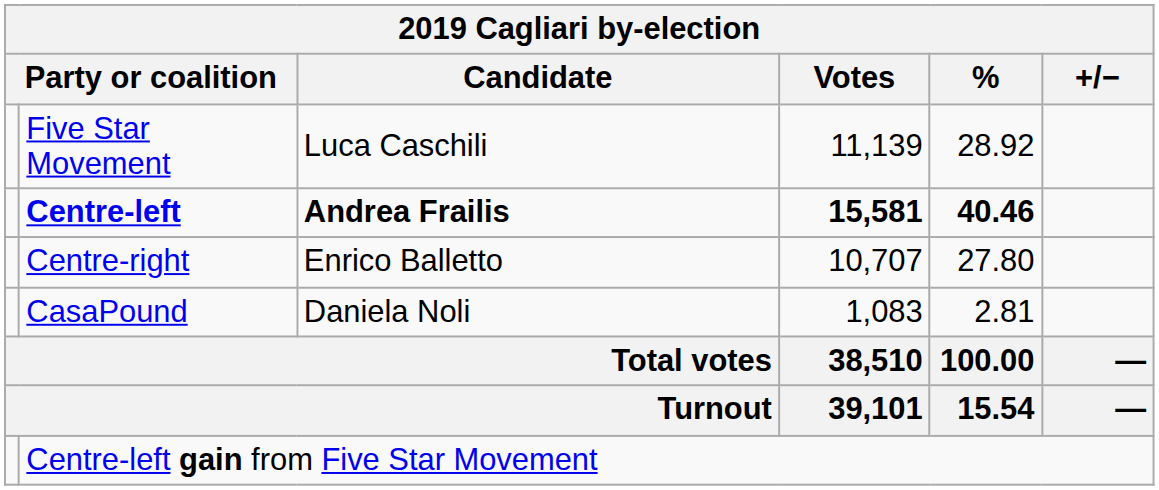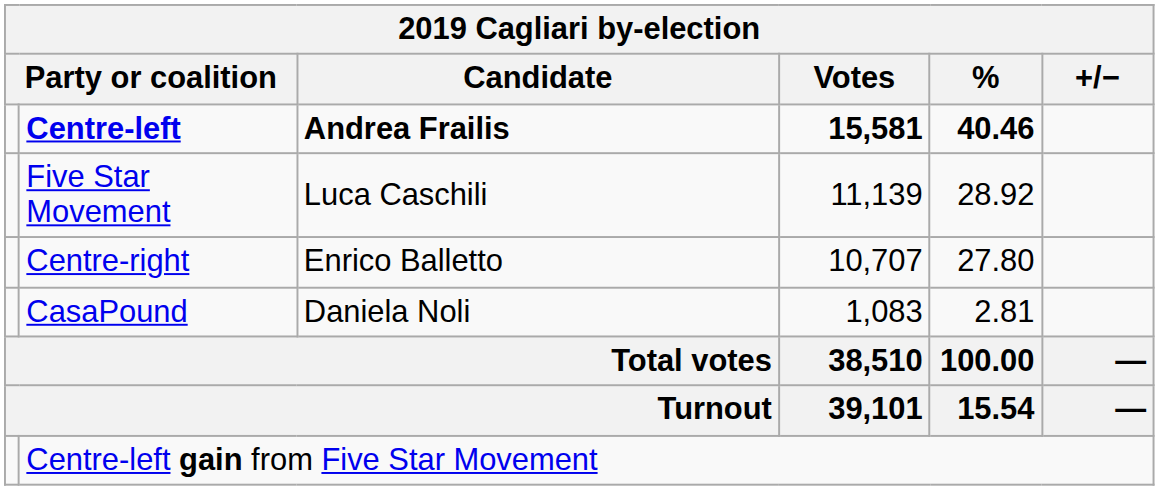rows swapped: (104, 212) <-> (98, 145)
